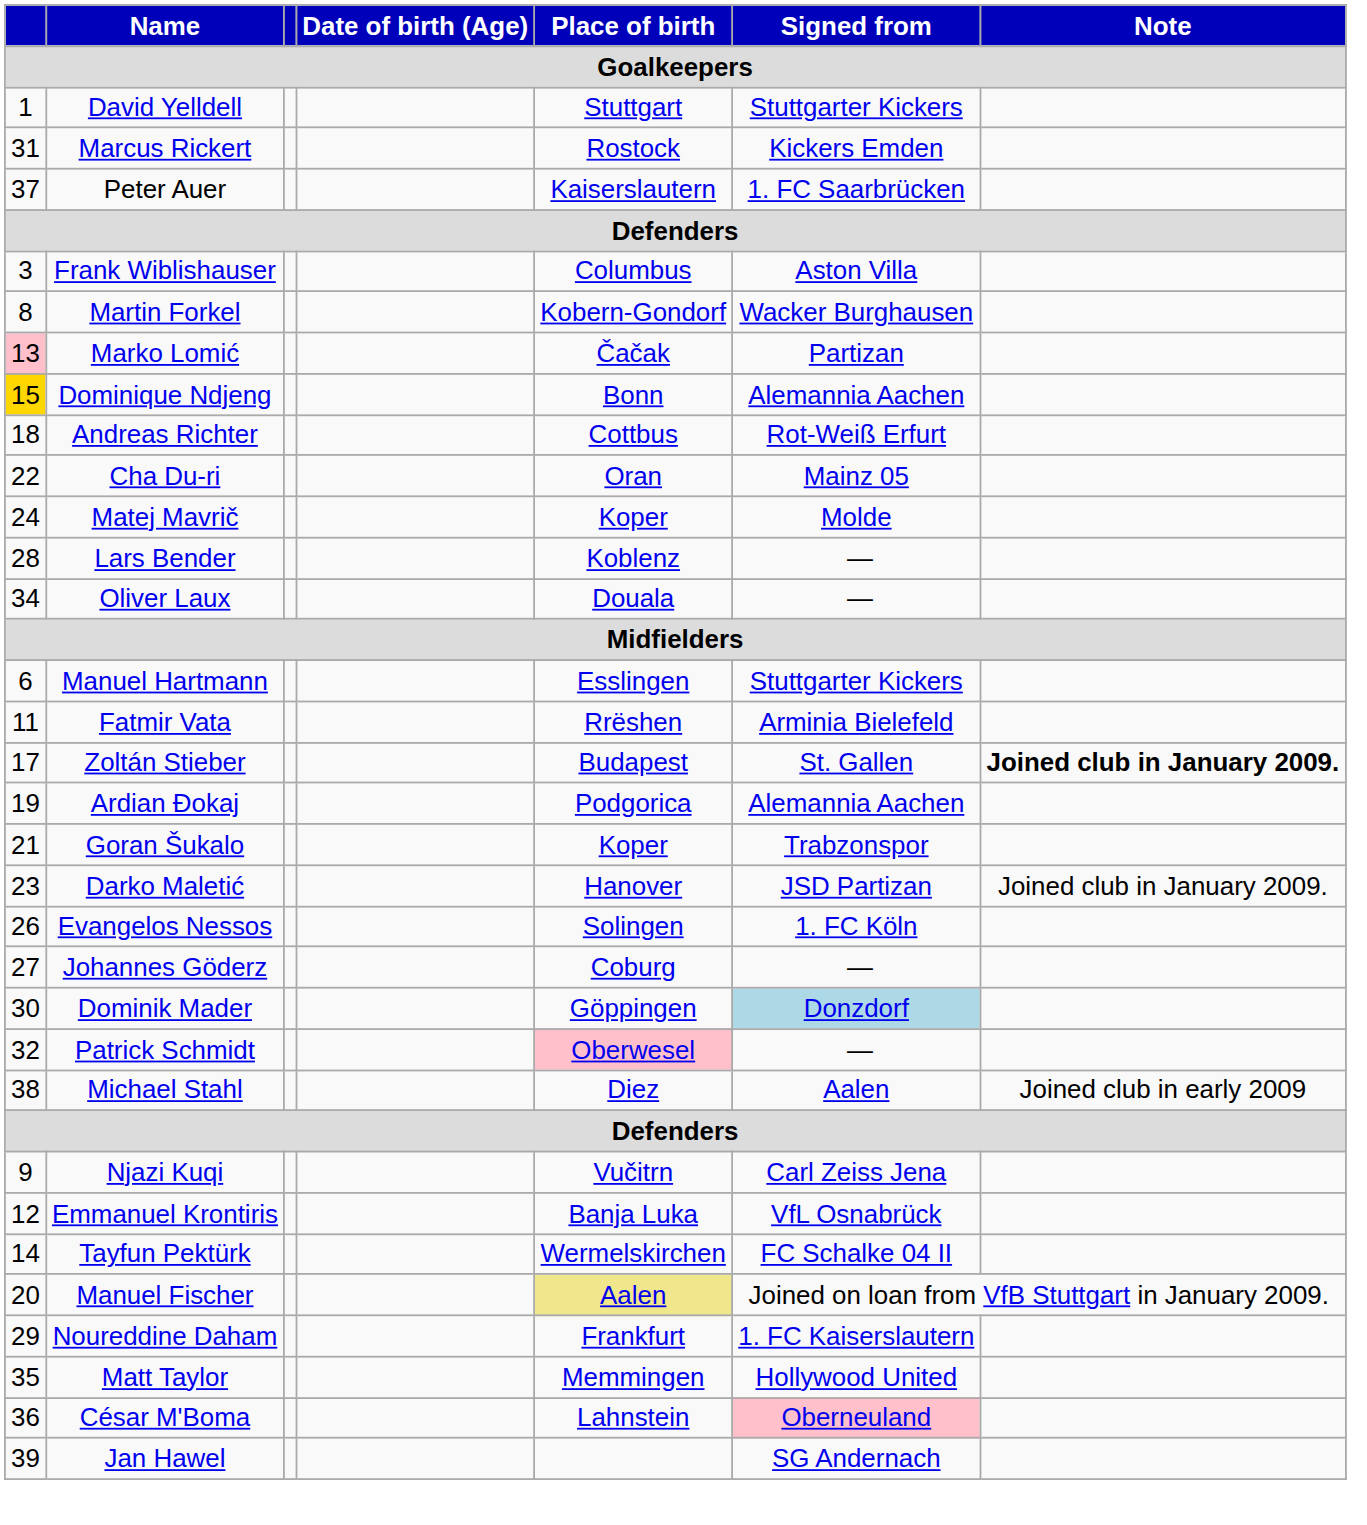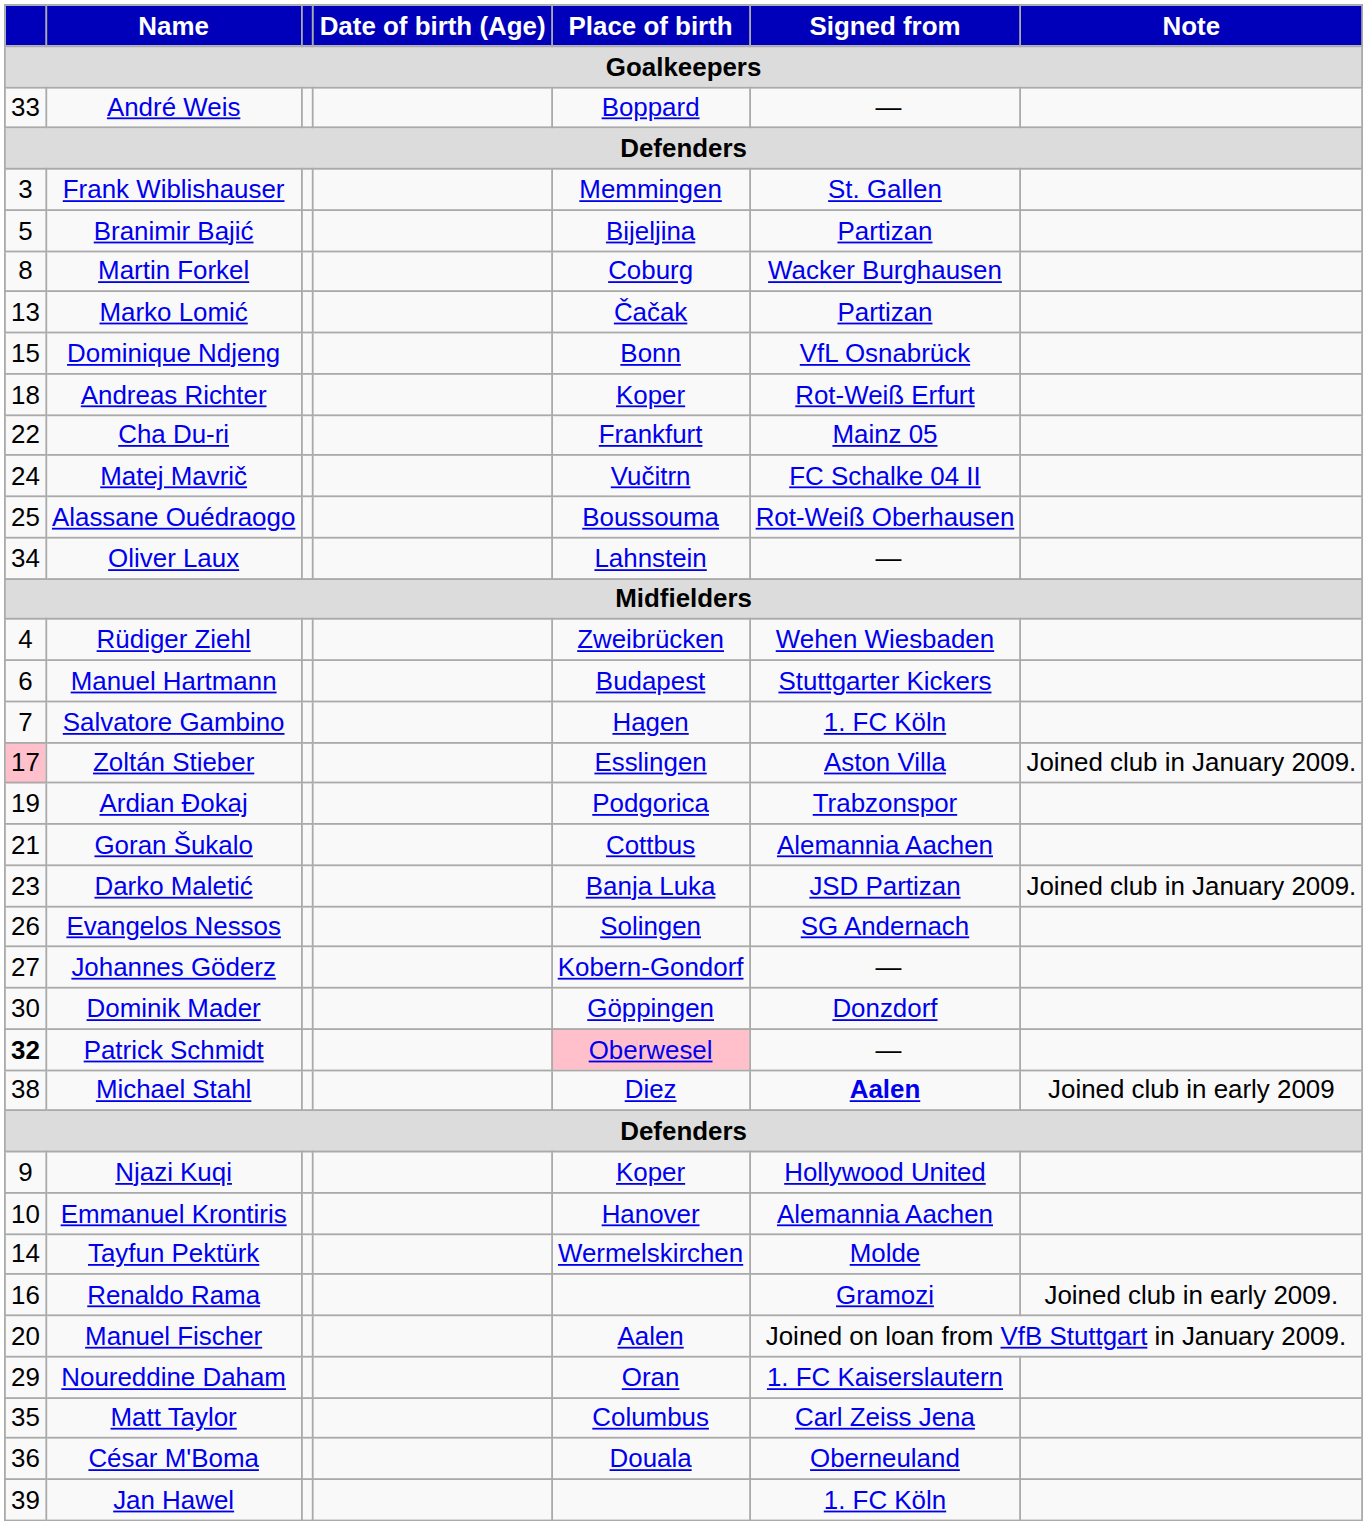- row: (165, 108)
- row: (165, 149)
+ row: (174, 108)
- row: (165, 190)
(633, 271) Columbus -> (651, 190) Memmingen
(856, 271) Aston Villa -> (885, 190) St. Gallen
+ row: (174, 231)
(633, 312) Kobern-Gondorf -> (651, 271) Coburg
(25, 353) pink background -> (25, 312) no background
(25, 394) gold background -> (25, 353) no background
(856, 394) Alemannia Aachen -> (885, 353) VfL Osnabrück
(633, 435) Cottbus -> (651, 394) Koper
(633, 476) Oran -> (651, 435) Frankfurt
(633, 517) Koper -> (651, 476) Vučitrn
(856, 517) Molde -> (885, 476) FC Schalke 04 II
+ row: (174, 517)
- row: (165, 558)
(633, 599) Douala -> (651, 558) Lahnstein
+ row: (174, 640)
(633, 681) Esslingen -> (651, 681) Budapest
+ row: (174, 722)
- row: (165, 722)
(25, 763) no background -> (25, 763) pink background
(633, 763) Budapest -> (651, 763) Esslingen
(856, 763) St. Gallen -> (885, 763) Aston Villa
(1163, 763) bold -> (1191, 763) normal
(856, 804) Alemannia Aachen -> (885, 804) Trabzonspor
(633, 845) Koper -> (651, 845) Cottbus
(856, 845) Trabzonspor -> (885, 845) Alemannia Aachen
(633, 886) Hanover -> (651, 886) Banja Luka
(856, 927) 1. FC Köln -> (885, 927) SG Andernach
(633, 968) Coburg -> (651, 968) Kobern-Gondorf
(856, 1009) lightblue background -> (885, 1009) no background
(25, 1050) normal -> (25, 1050) bold
(856, 1090) normal -> (885, 1090) bold
(633, 1172) Vučitrn -> (651, 1172) Koper
(856, 1172) Carl Zeiss Jena -> (885, 1172) Hollywood United
(25, 1213) 12 -> (25, 1213) 10
(633, 1213) Banja Luka -> (651, 1213) Hanover
(856, 1213) VfL Osnabrück -> (885, 1213) Alemannia Aachen
(856, 1254) FC Schalke 04 II -> (885, 1254) Molde
+ row: (174, 1295)
(633, 1295) khaki background -> (651, 1336) no background
(633, 1336) Frankfurt -> (651, 1377) Oran
(633, 1377) Memmingen -> (651, 1418) Columbus
(856, 1377) Hollywood United -> (885, 1418) Carl Zeiss Jena
(633, 1418) Lahnstein -> (651, 1459) Douala
(856, 1418) pink background -> (885, 1459) no background
(856, 1459) SG Andernach -> (885, 1500) 1. FC Köln
